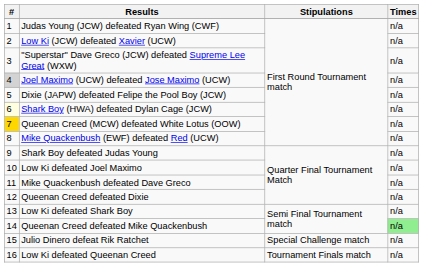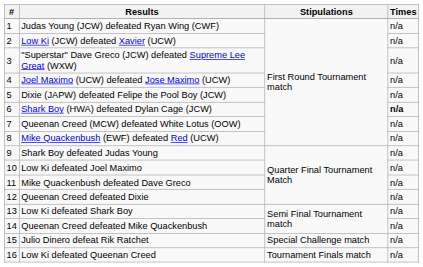(9, 80) lightgrey background -> (9, 80) no background
(9, 109) lightyellow background -> (9, 109) no background
(396, 109) normal -> (397, 109) bold
(9, 123) gold background -> (9, 123) no background
(396, 226) lightgreen background -> (396, 226) no background
